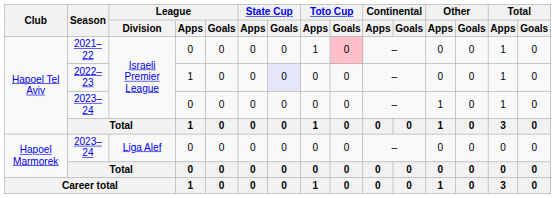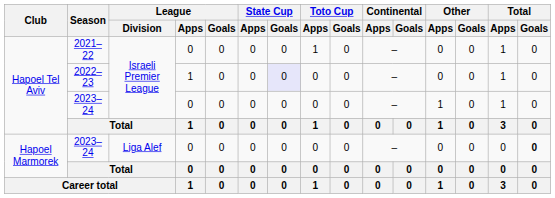(347, 50) pink background -> (347, 50) no background
(534, 148) normal -> (534, 148) bold
